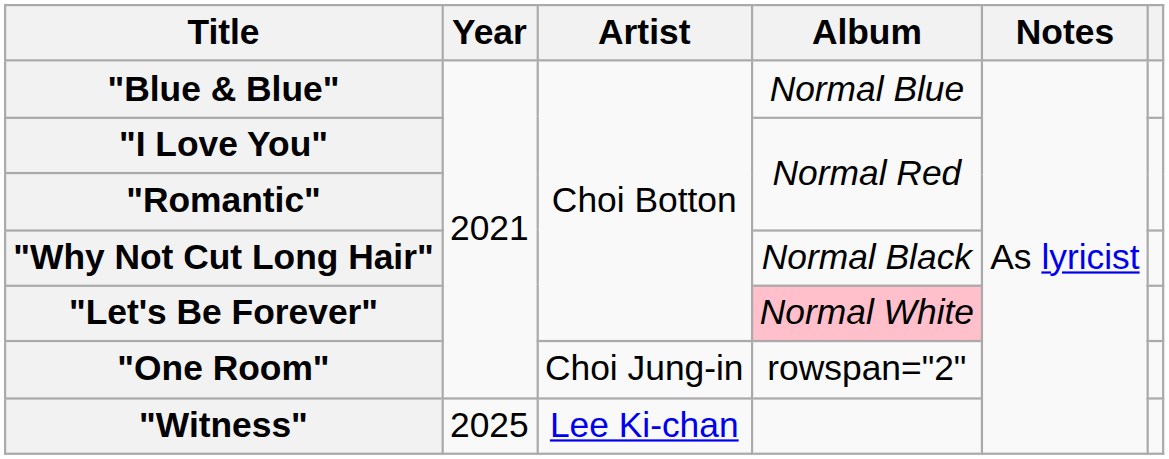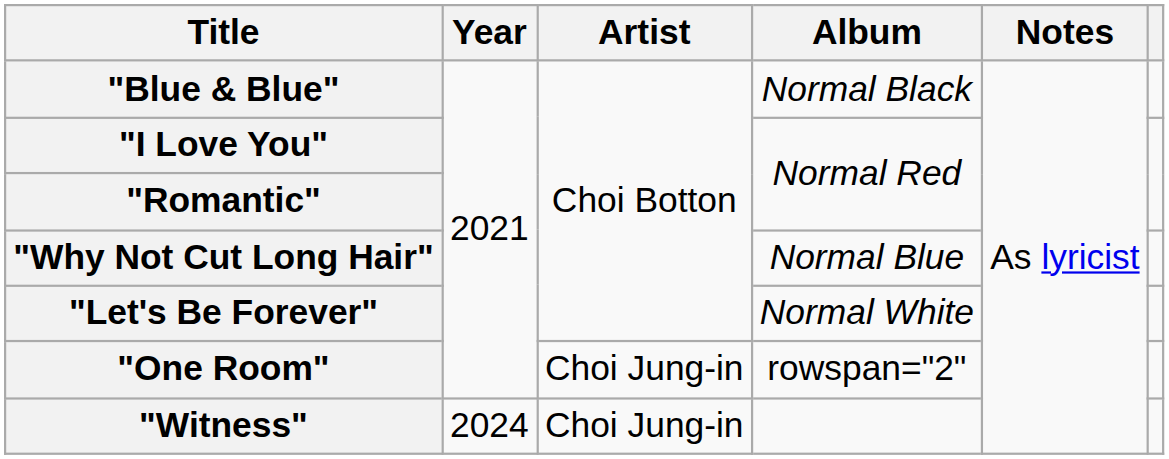(867, 88) Normal Blue -> (867, 88) Normal Black
(867, 256) Normal Black -> (867, 256) Normal Blue
(867, 312) pink background -> (867, 312) no background
(489, 425) 2025 -> (489, 425) 2024
(644, 425) Lee Ki-chan -> (644, 425) Choi Jung-in
